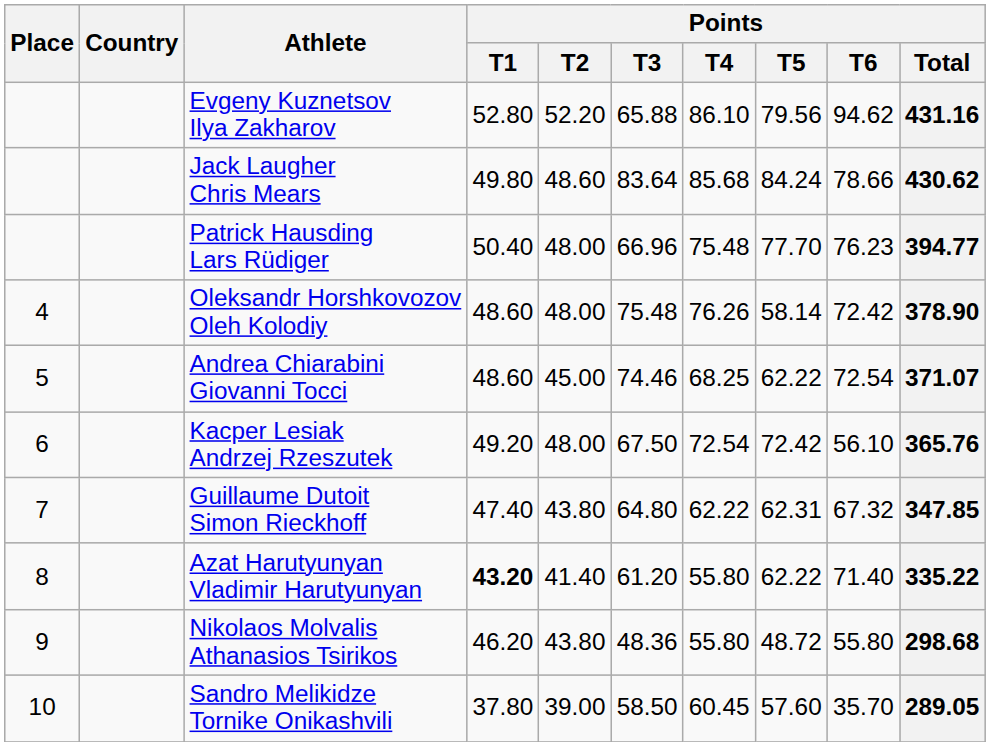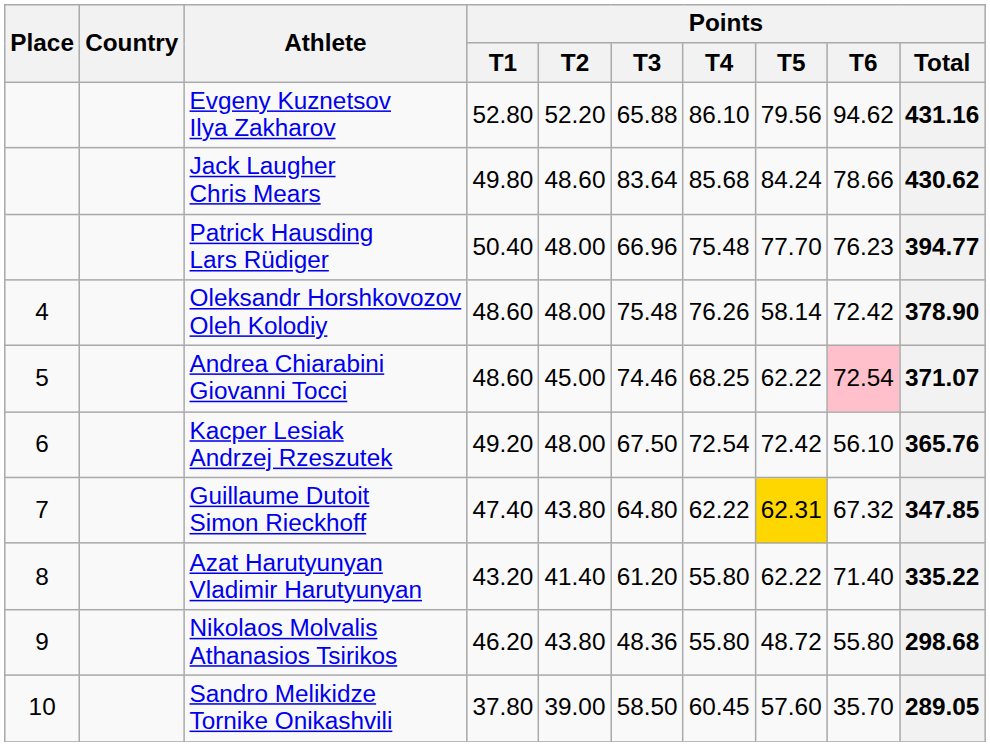(863, 378) no background -> (863, 378) pink background
(791, 510) no background -> (791, 510) gold background
(503, 576) bold -> (503, 576) normal
